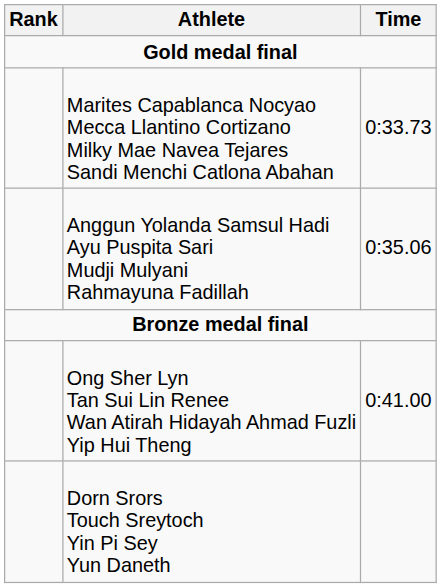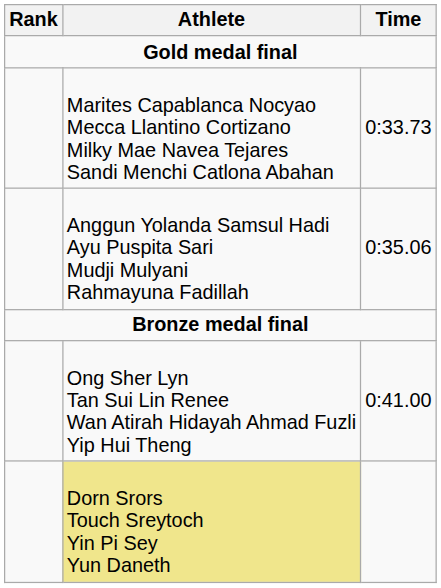(135, 532) no background -> (135, 532) khaki background
